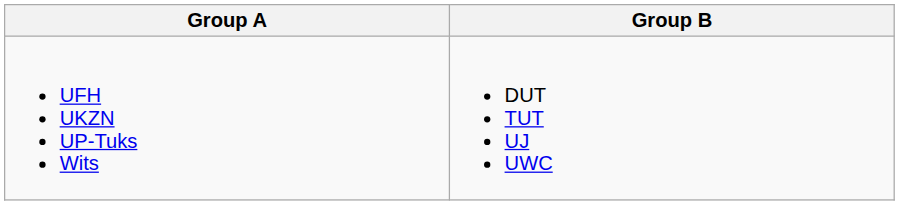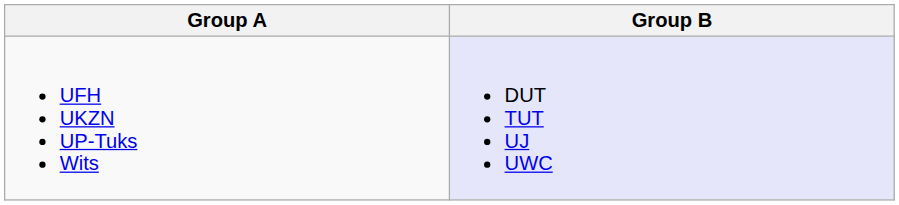(672, 129) no background -> (672, 129) lavender background
